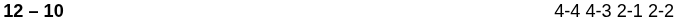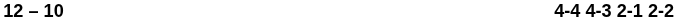(614, 10) normal -> (614, 10) bold
